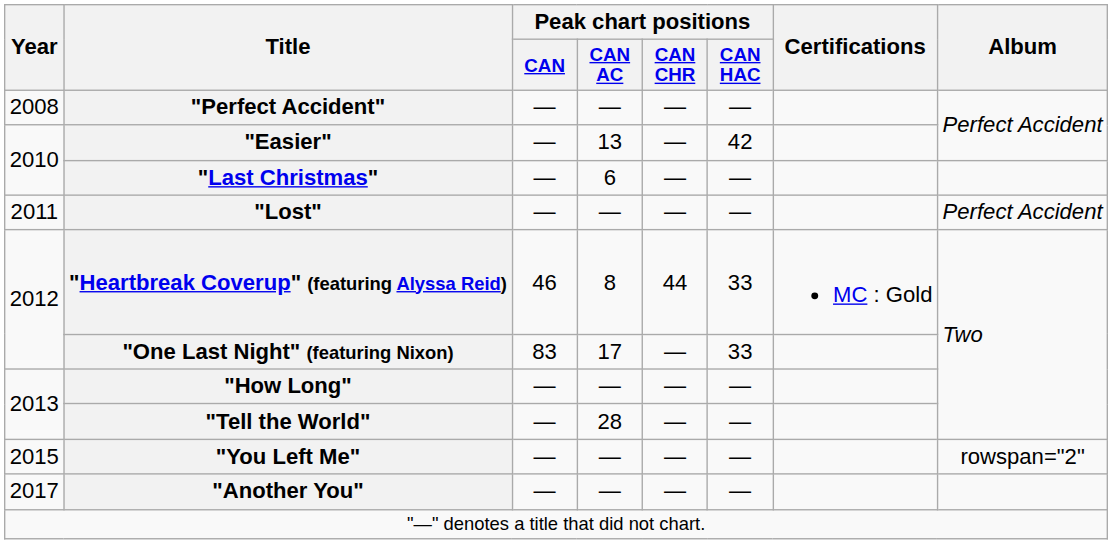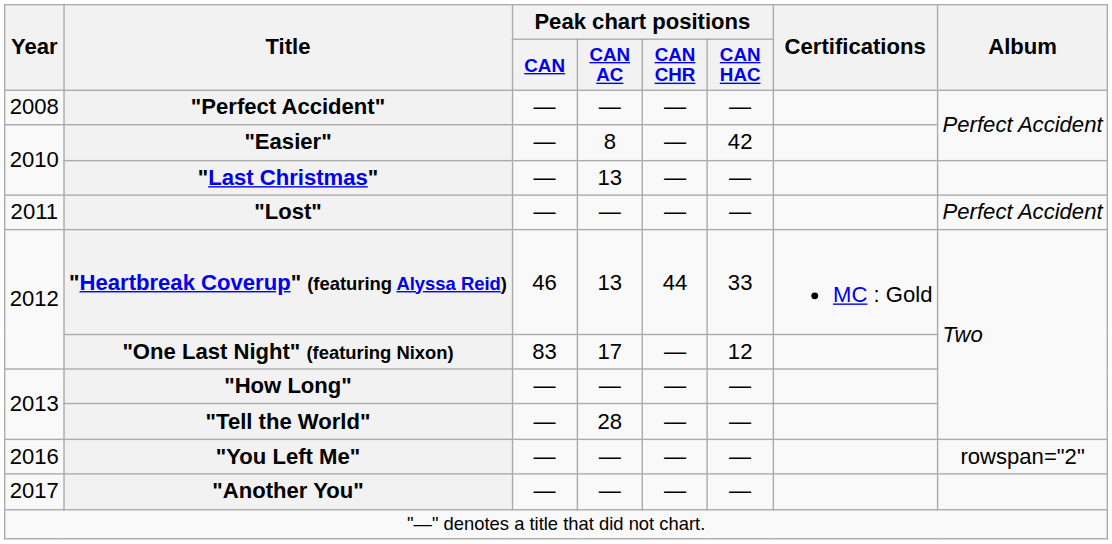(610, 142) 13 -> (610, 142) 8
(610, 177) 6 -> (610, 177) 13
(610, 281) 8 -> (610, 281) 13
(740, 351) 33 -> (740, 351) 12
(34, 456) 2015 -> (34, 456) 2016
